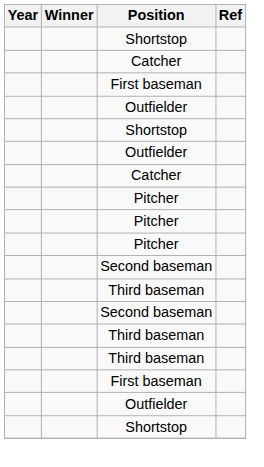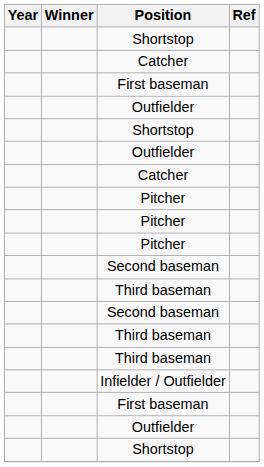+ row: (23, 381)
